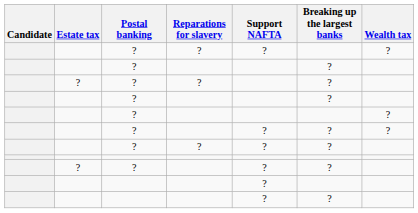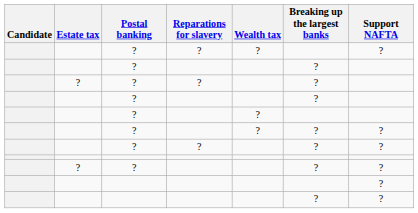columns swapped: (388, 35) <-> (264, 29)
